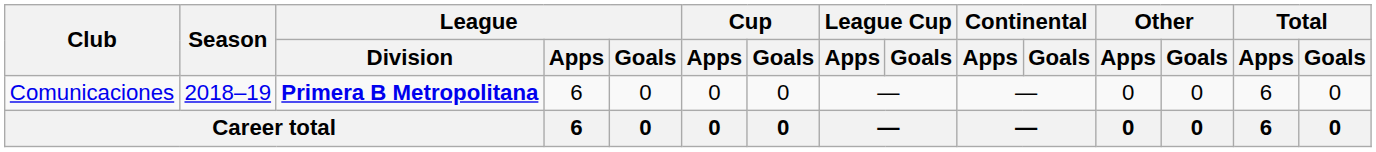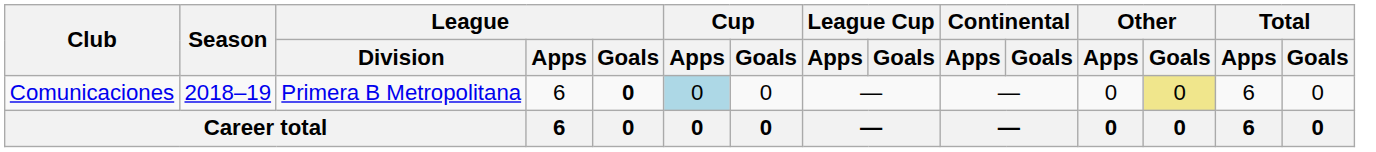(410, 92) bold -> (401, 92) normal
(645, 92) normal -> (628, 92) bold
(714, 92) no background -> (697, 92) lightblue background
(1197, 92) no background -> (1180, 92) khaki background
